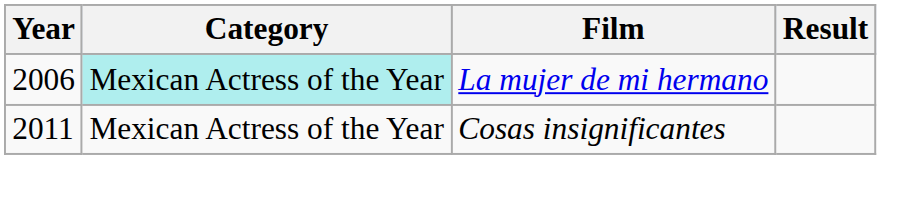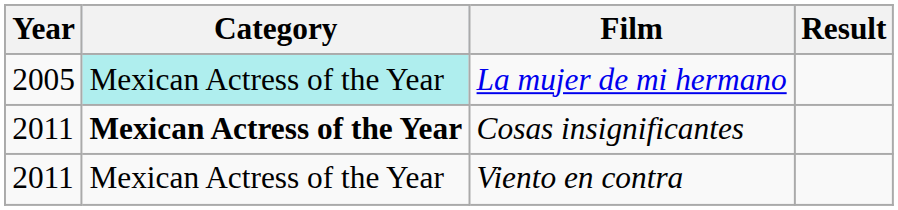(44, 79) 2006 -> (44, 79) 2005
(267, 128) normal -> (276, 128) bold
+ row: (580, 178)
